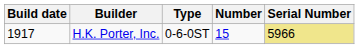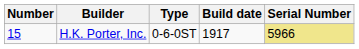columns swapped: (239, 14) <-> (37, 14)
